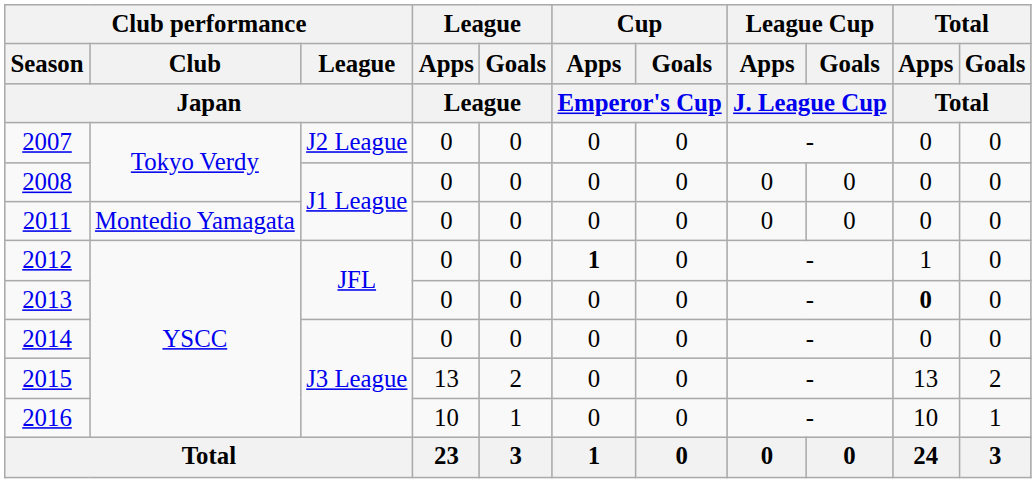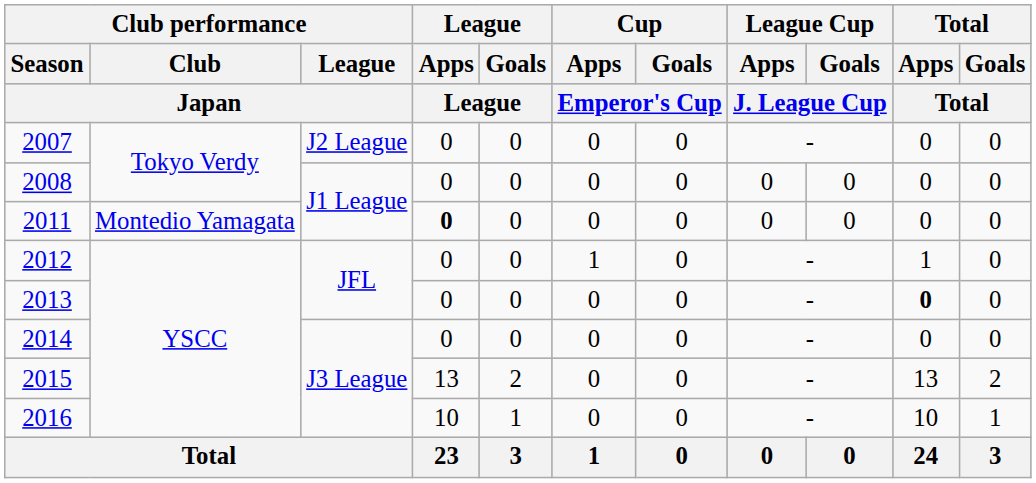(446, 220) normal -> (446, 220) bold
(594, 260) bold -> (594, 260) normal
